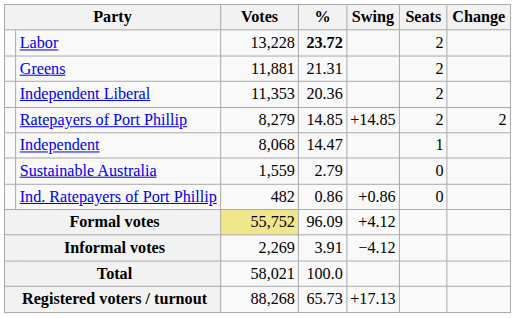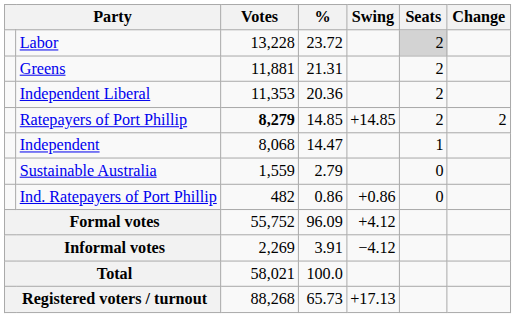(325, 42) bold -> (325, 42) normal
(439, 42) no background -> (439, 42) lightgrey background
(277, 119) normal -> (277, 119) bold
(273, 222) khaki background -> (273, 222) no background
